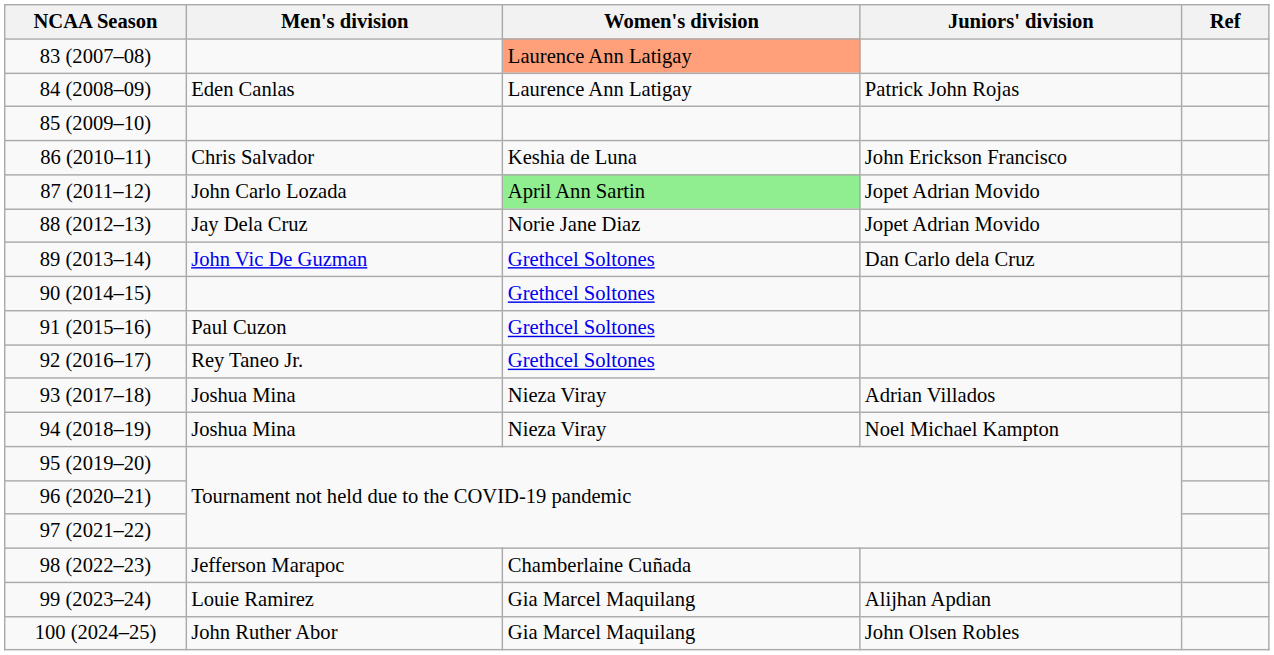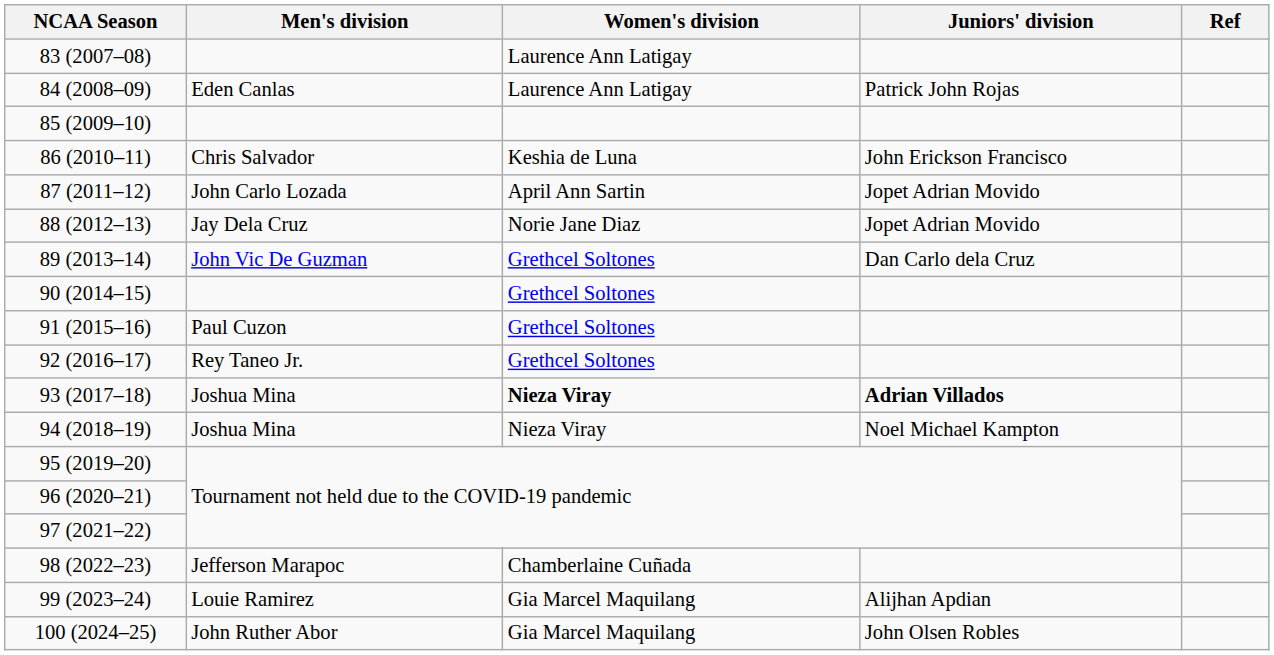(600, 55) lightsalmon background -> (600, 55) no background
(576, 191) lightgreen background -> (576, 191) no background
(557, 395) normal -> (560, 395) bold
(930, 395) normal -> (934, 395) bold
